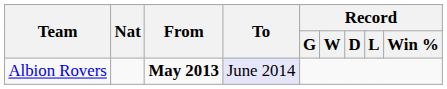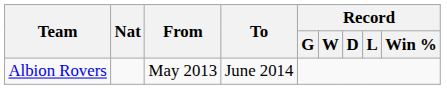(184, 71) bold -> (183, 71) normal
(261, 71) lavender background -> (259, 71) no background
